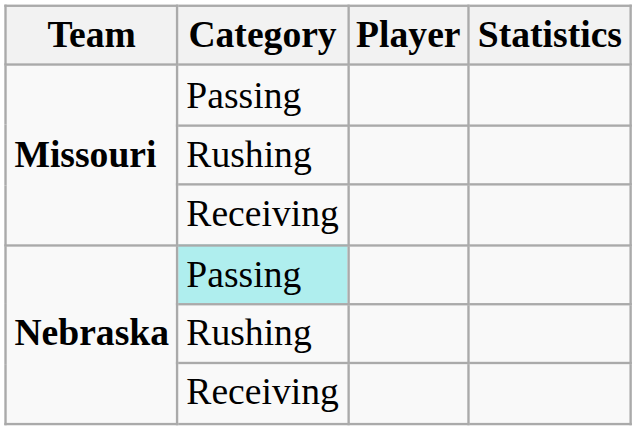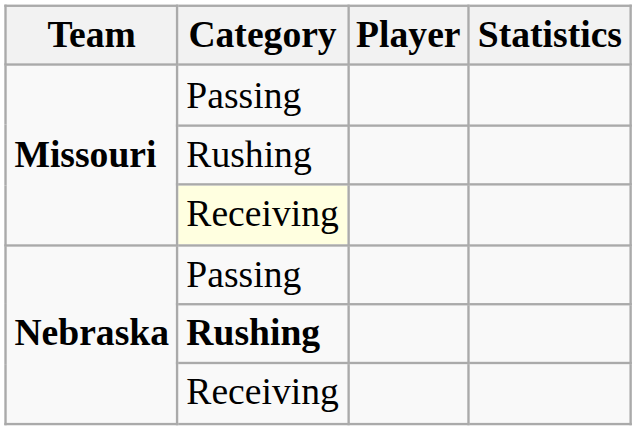(263, 213) no background -> (263, 213) lightyellow background
(244, 273) paleturquoise background -> (244, 273) no background
(249, 333) normal -> (253, 333) bold
